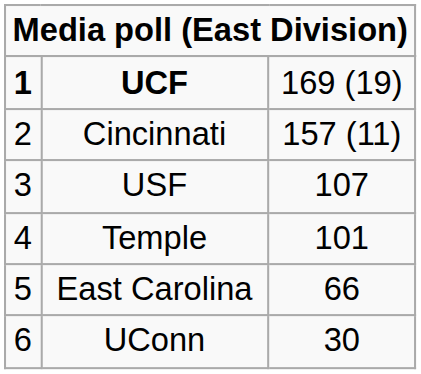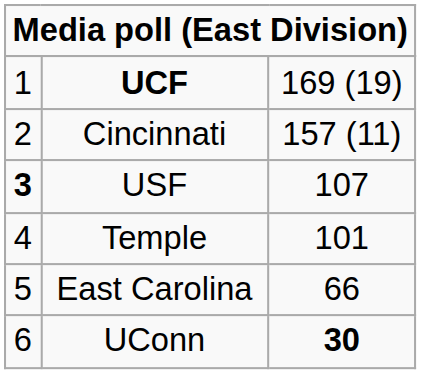(23, 82) bold -> (23, 82) normal
(23, 185) normal -> (23, 185) bold
(342, 340) normal -> (342, 340) bold
